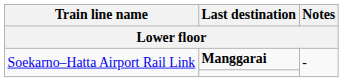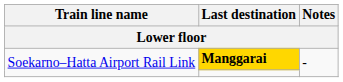(234, 59) no background -> (234, 59) gold background
